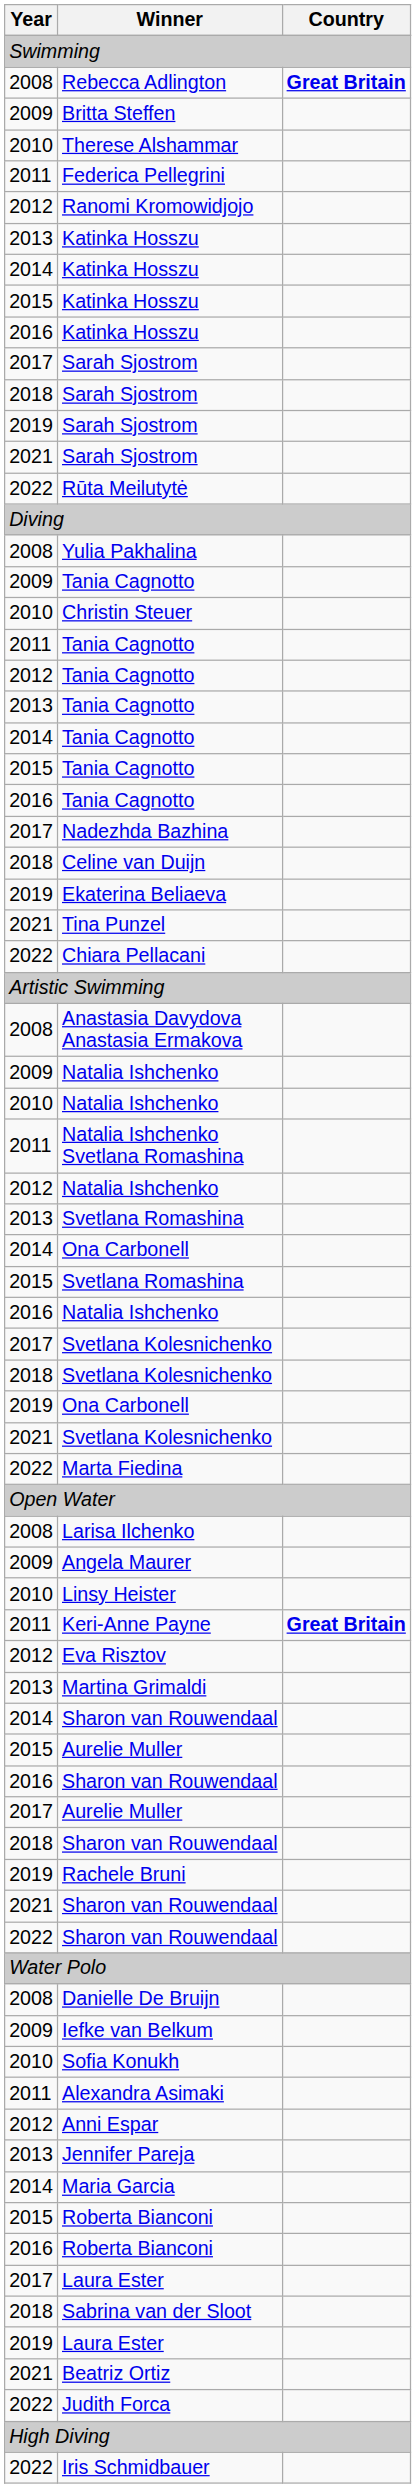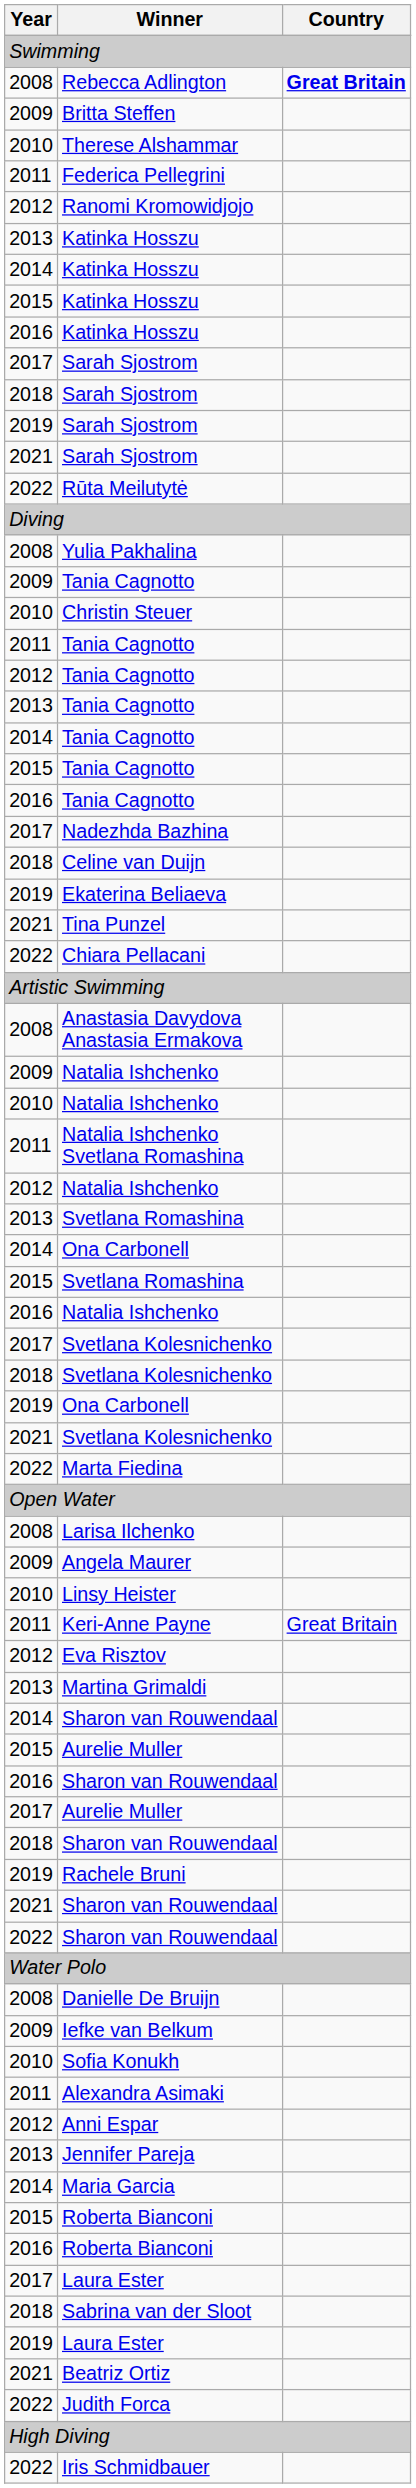(346, 1624) bold -> (342, 1624) normal
